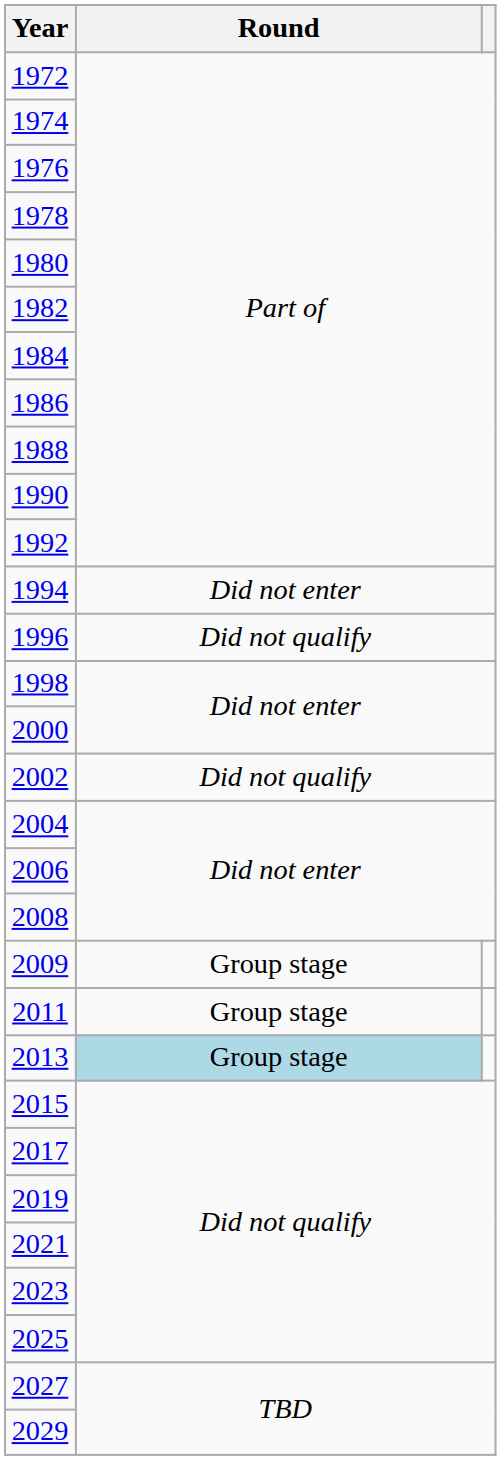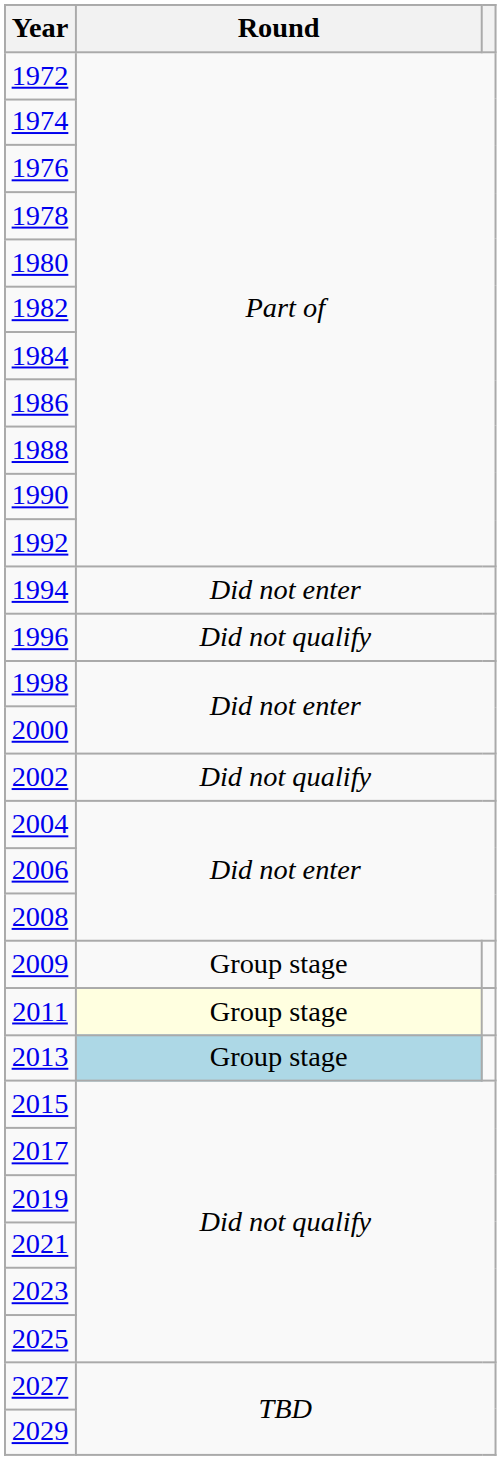(279, 1010) no background -> (279, 1010) lightyellow background
